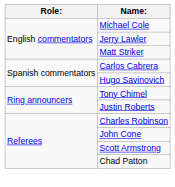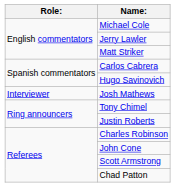+ row: (127, 93)
